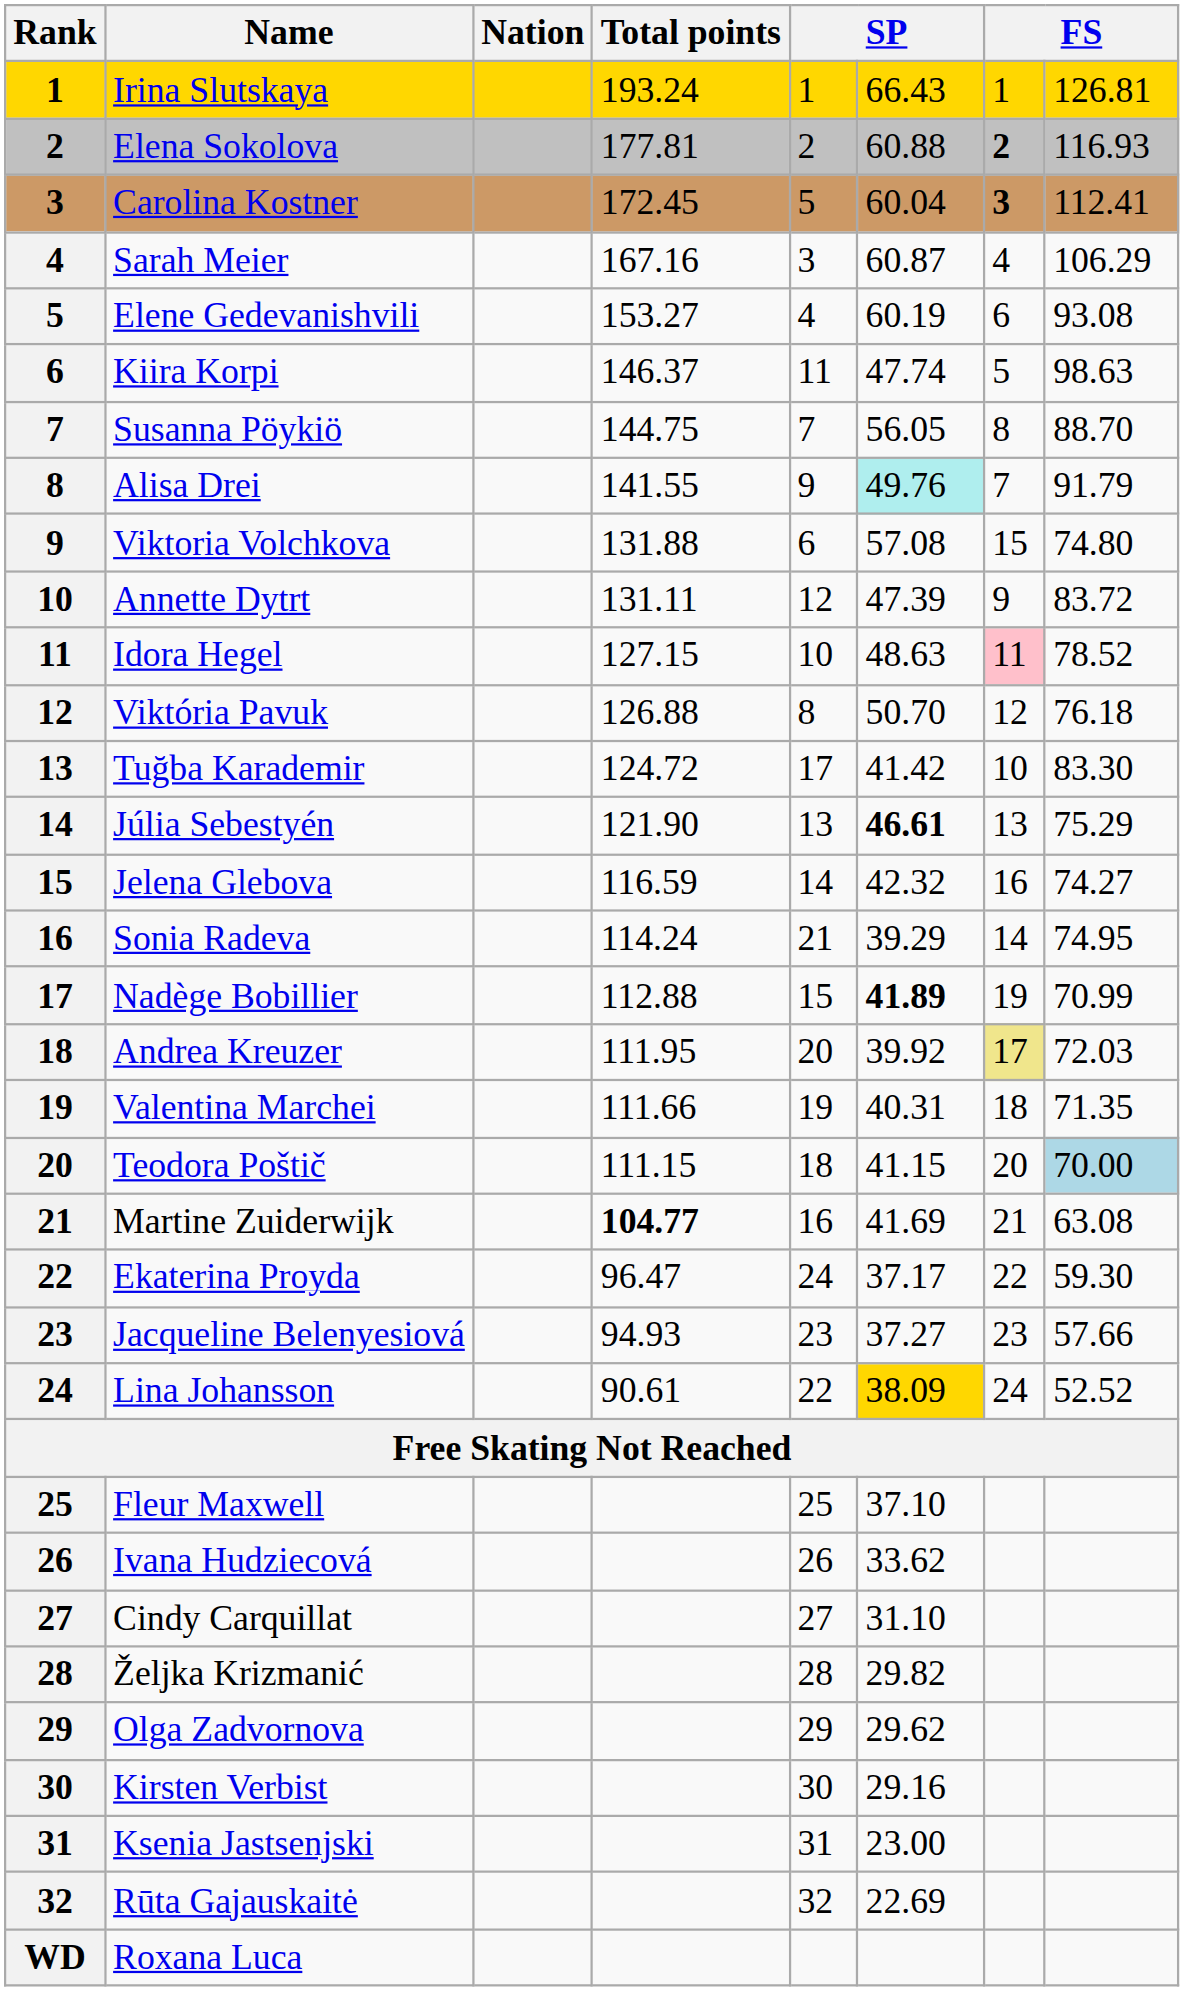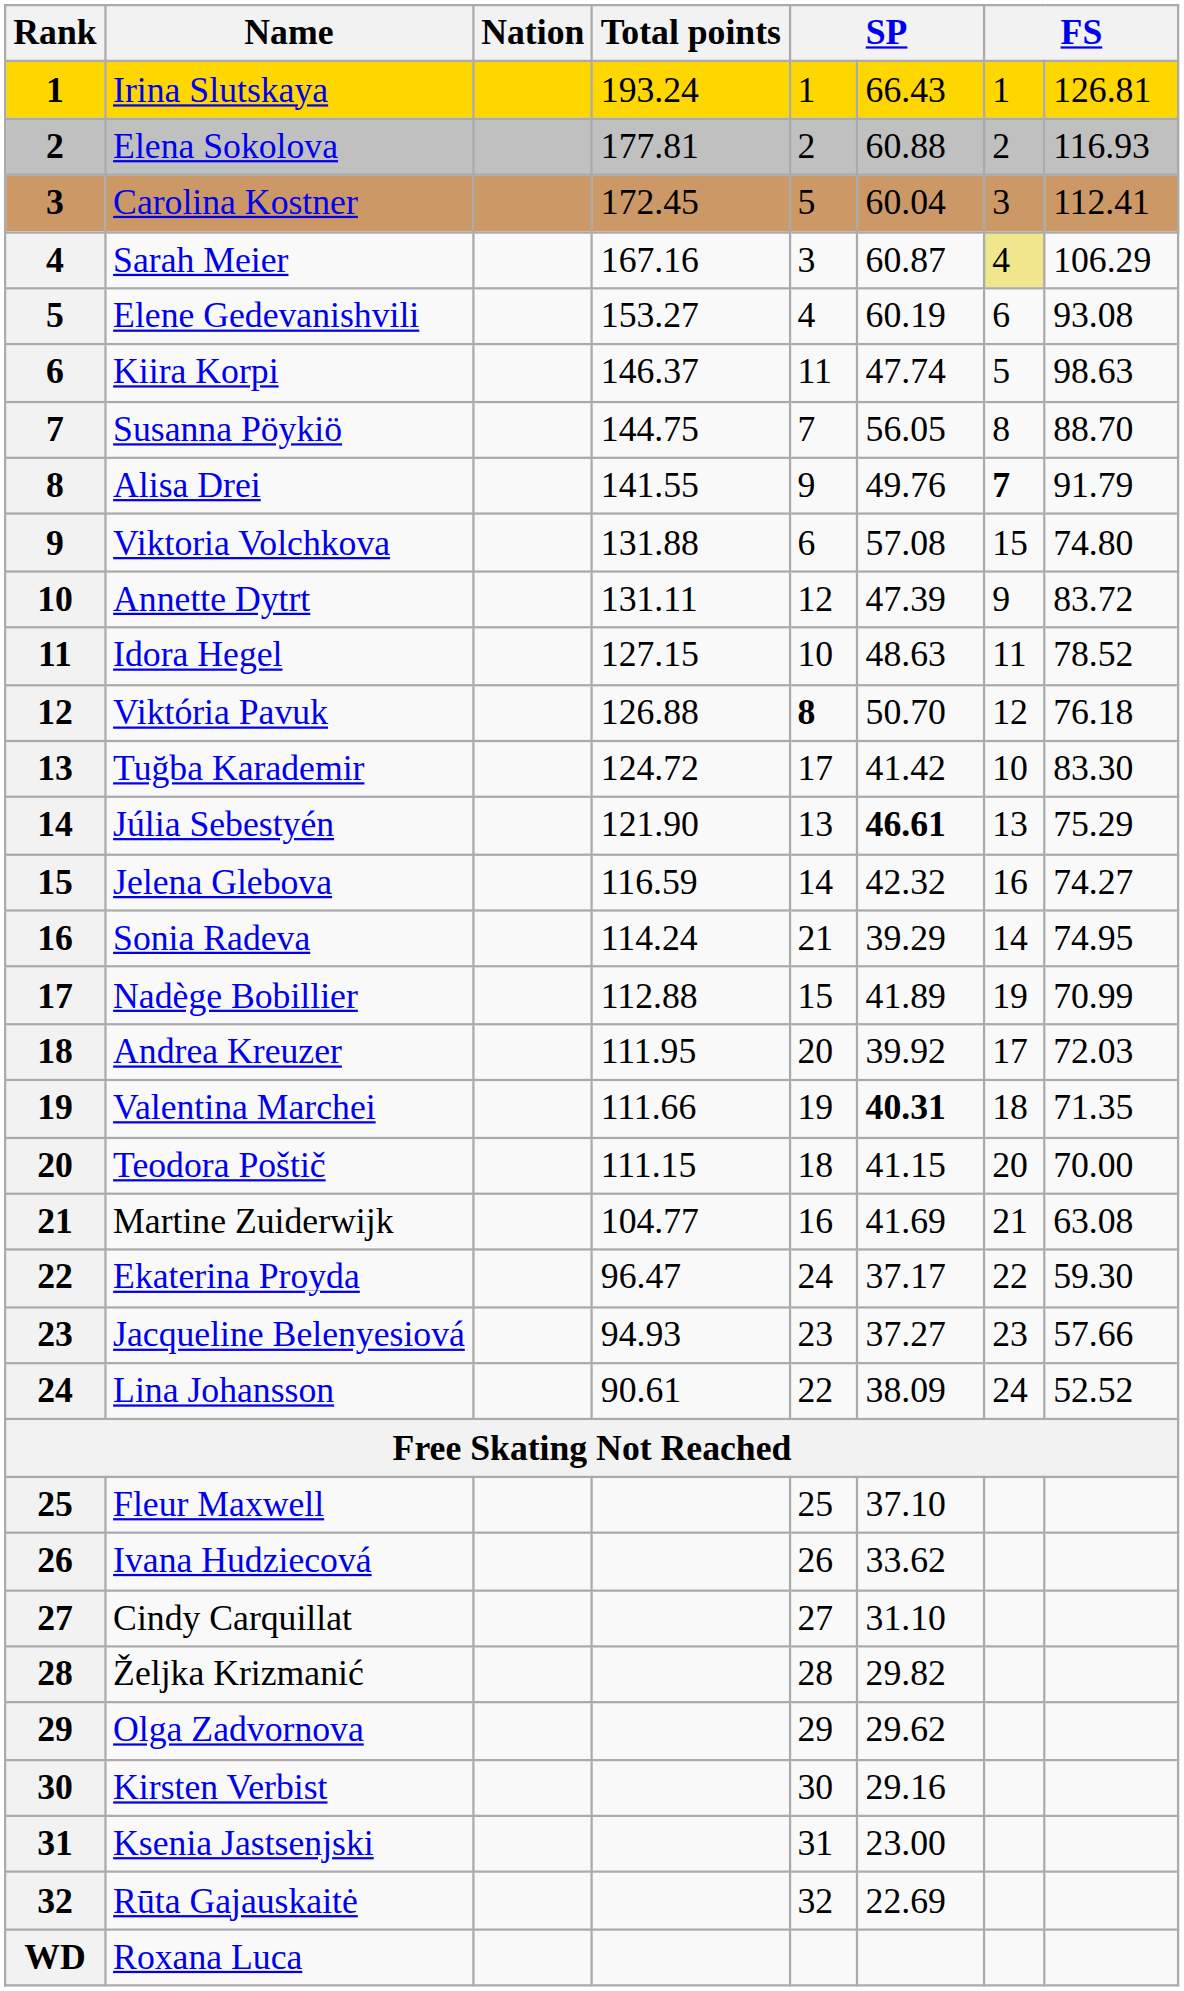(1001, 145) bold -> (1001, 145) normal
(1001, 202) bold -> (1001, 202) normal
(1001, 259) no background -> (1001, 259) khaki background
(906, 485) paleturquoise background -> (906, 485) no background
(1001, 485) normal -> (1001, 485) bold
(1009, 655) pink background -> (1009, 655) no background
(806, 711) normal -> (806, 711) bold
(906, 994) bold -> (906, 994) normal
(1010, 1051) khaki background -> (1010, 1051) no background
(906, 1107) normal -> (906, 1107) bold
(1093, 1164) lightblue background -> (1093, 1164) no background
(650, 1221) bold -> (650, 1221) normal
(906, 1390) gold background -> (906, 1390) no background
